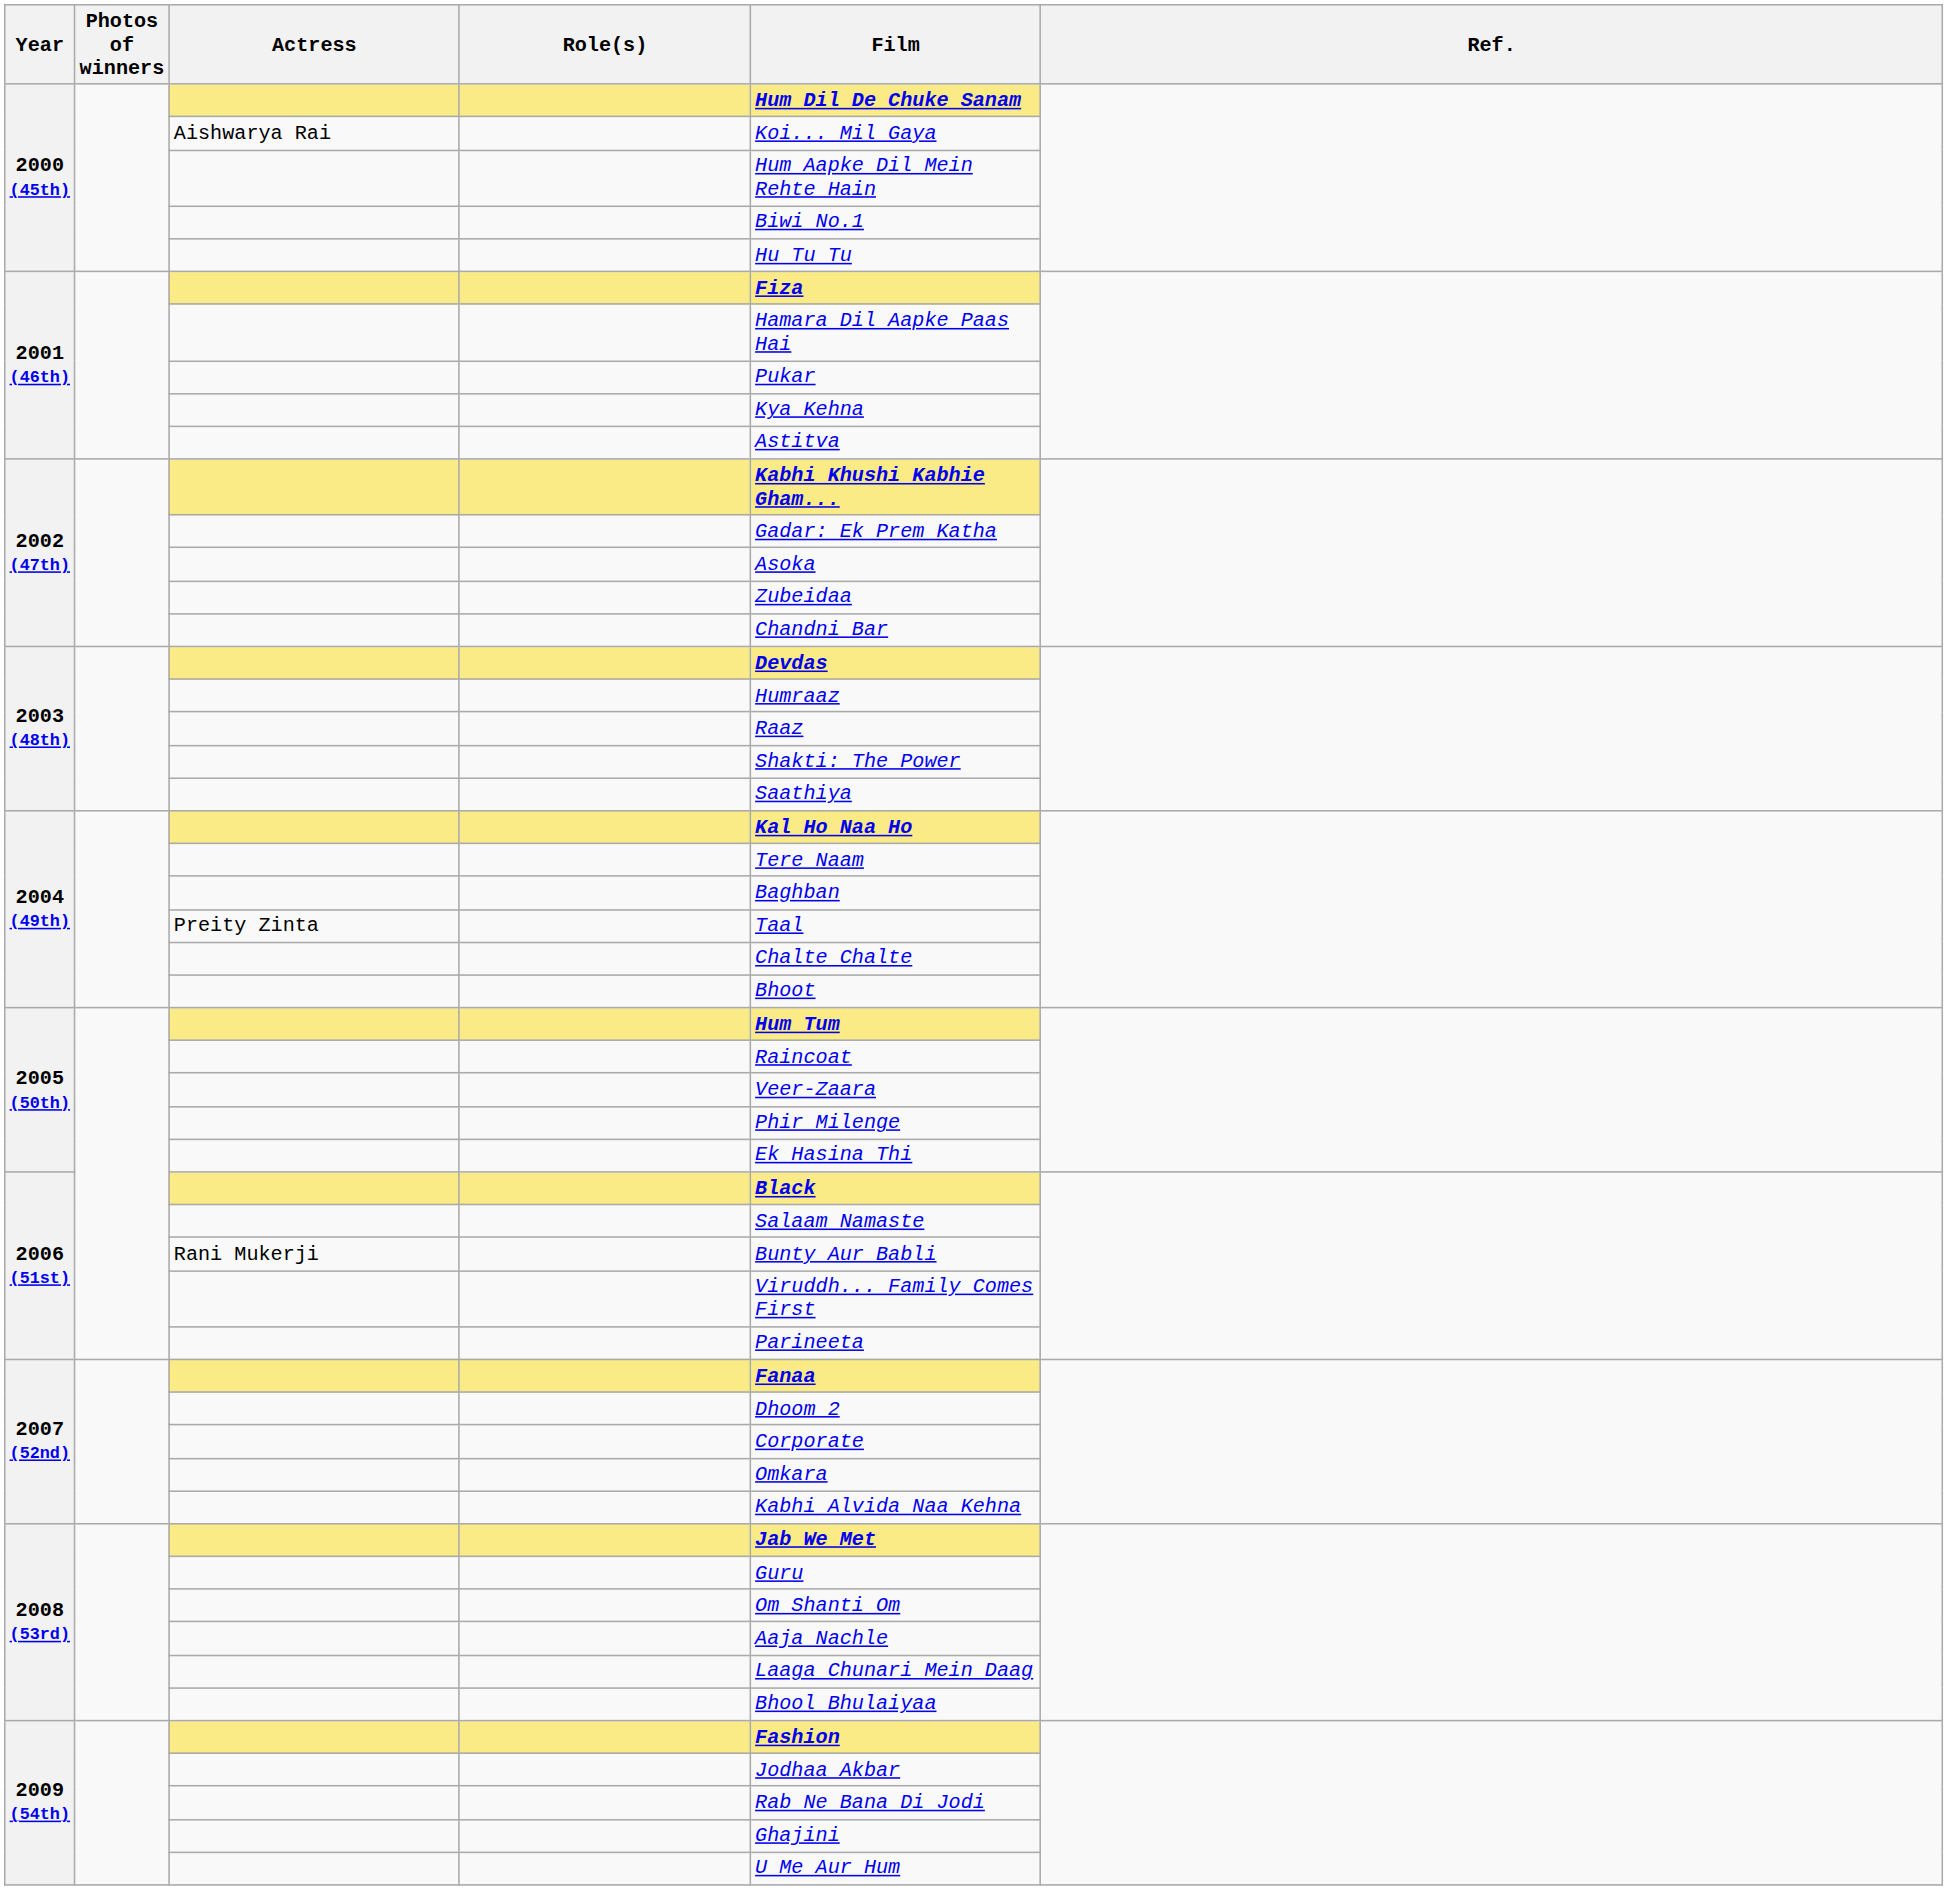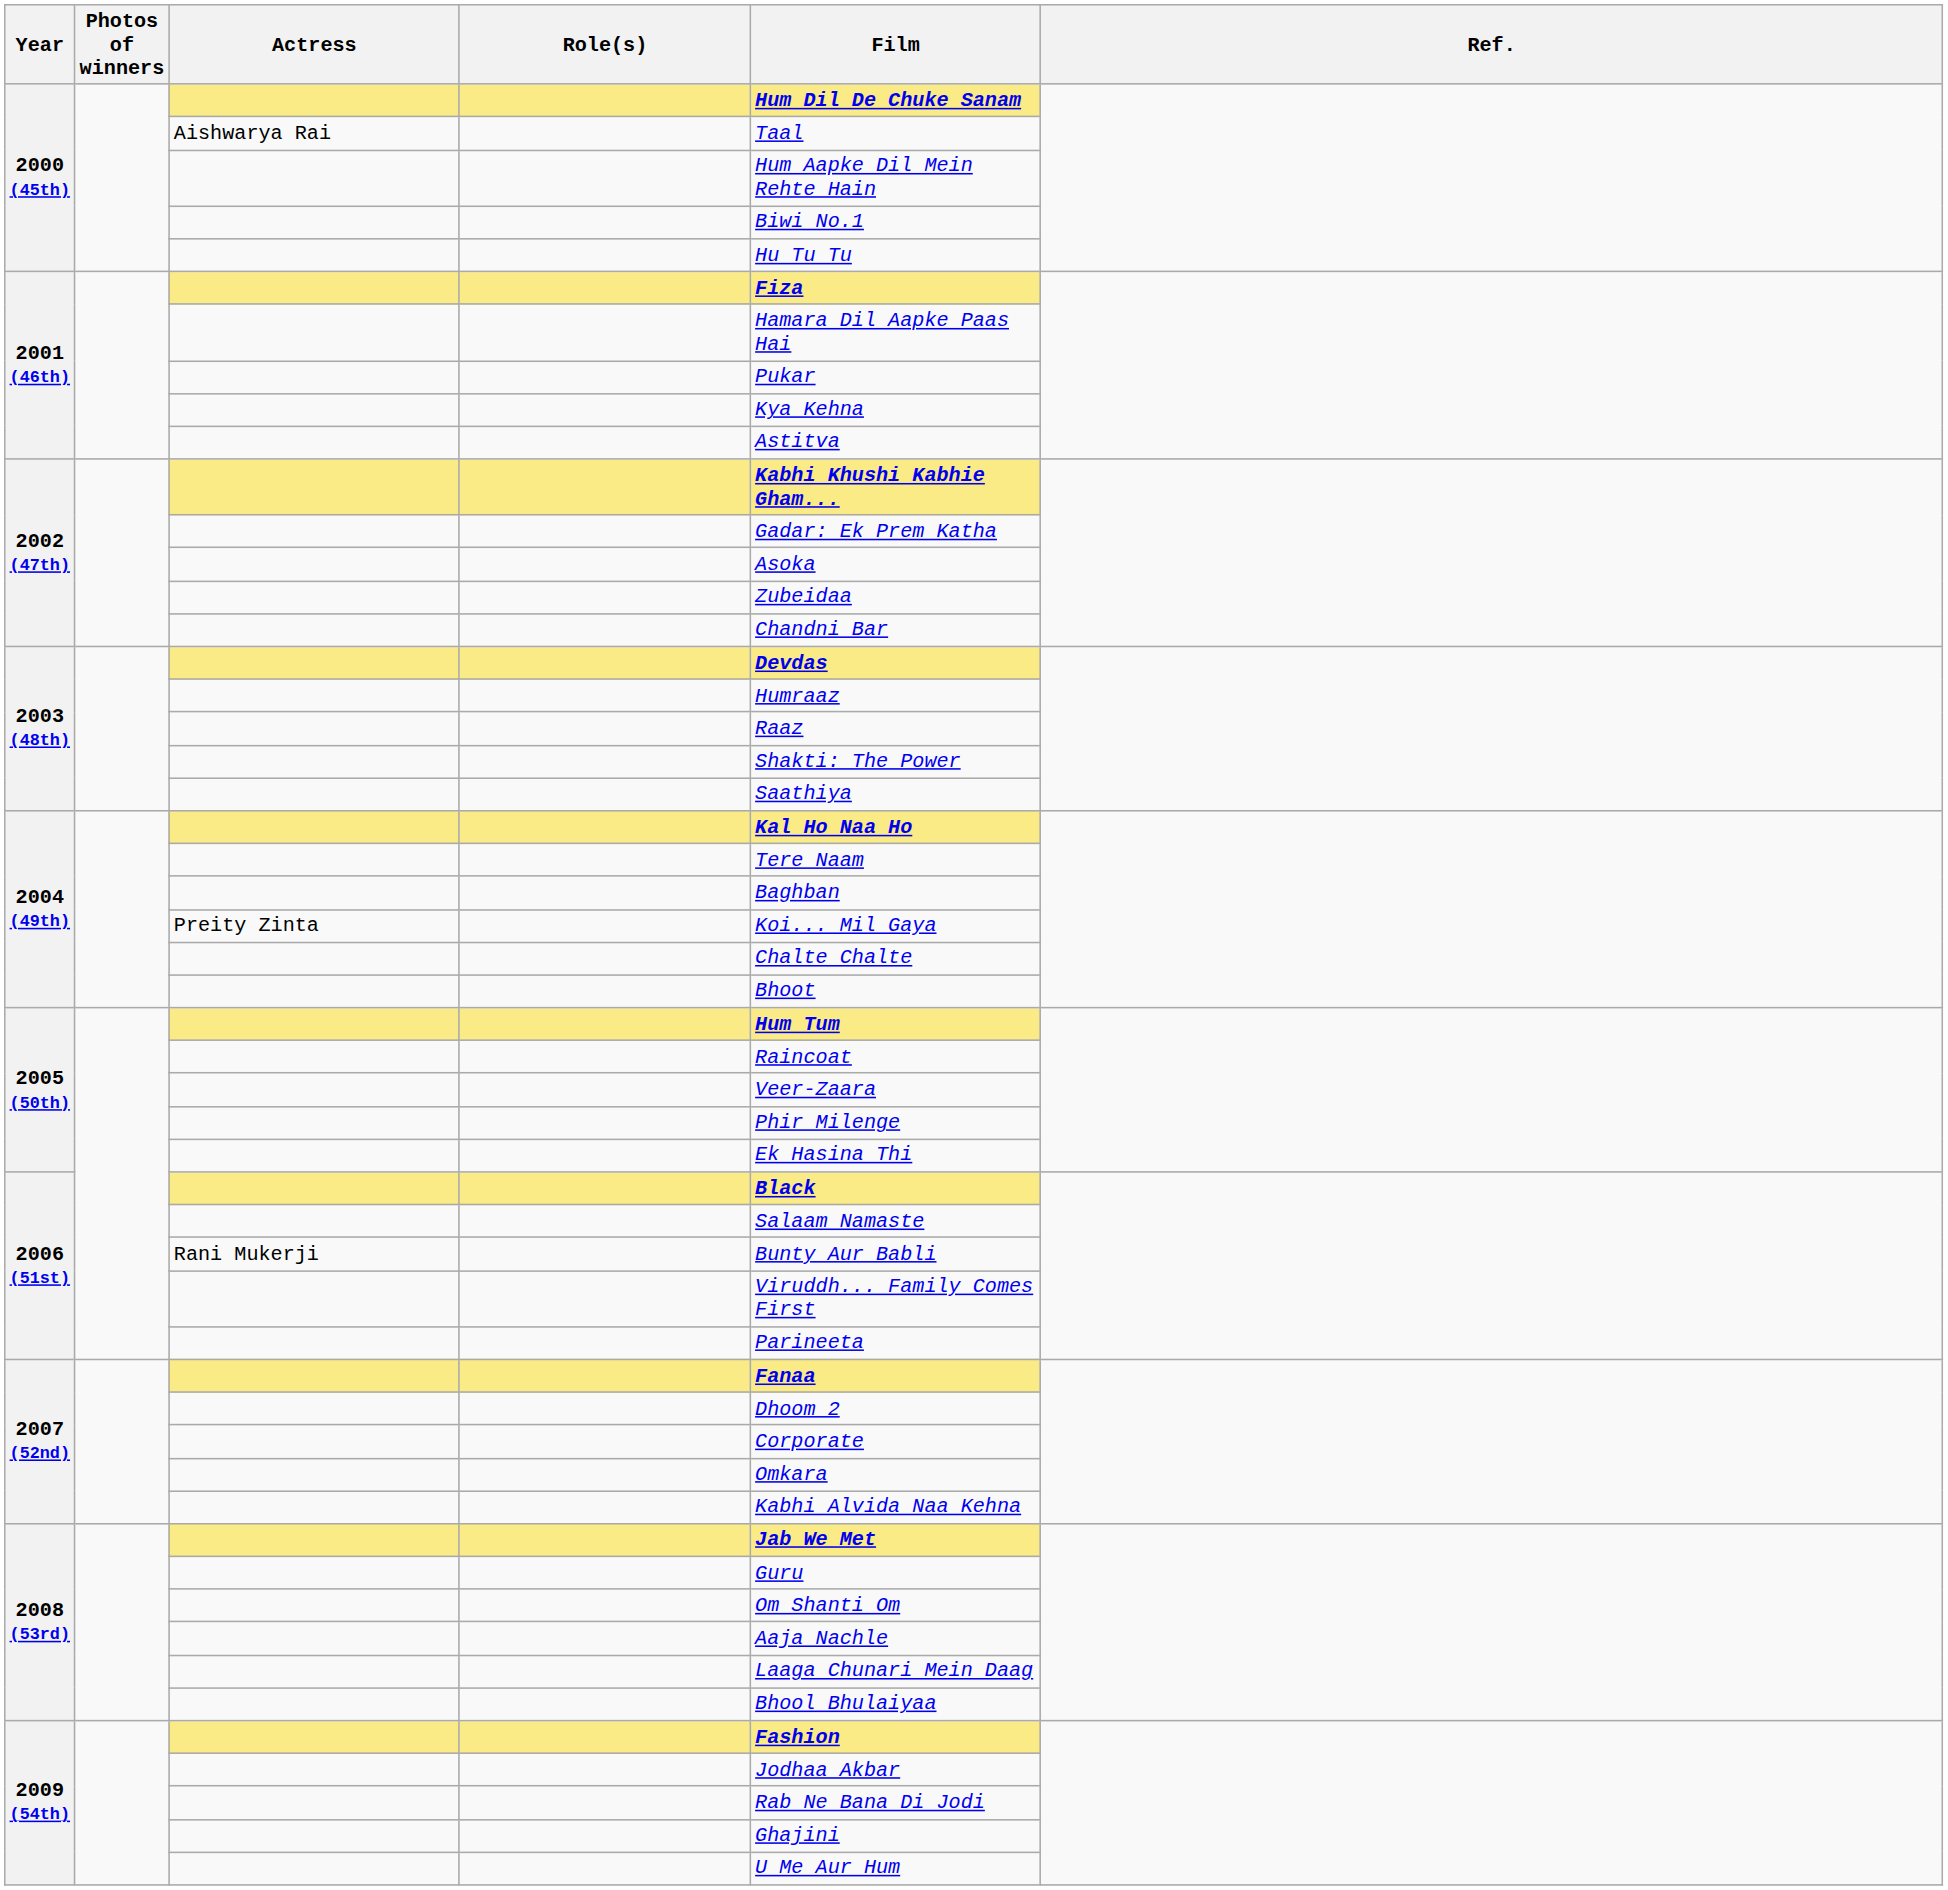(846, 133) Koi... Mil Gaya -> (779, 133) Taal
(779, 926) Taal -> (846, 926) Koi... Mil Gaya
